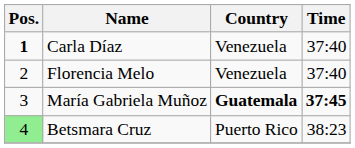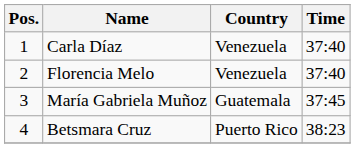(24, 45) bold -> (24, 45) normal
(256, 101) bold -> (253, 101) normal
(326, 101) bold -> (326, 101) normal
(24, 128) lightgreen background -> (24, 128) no background
